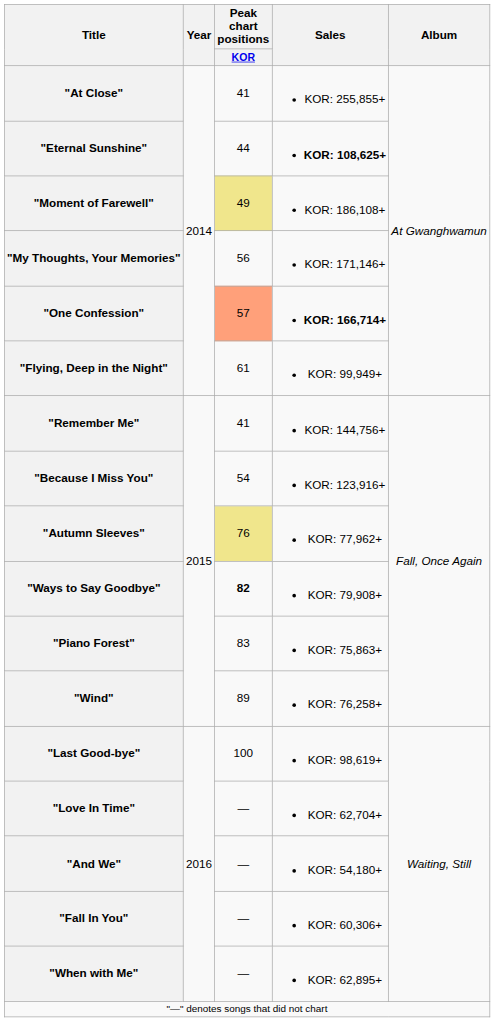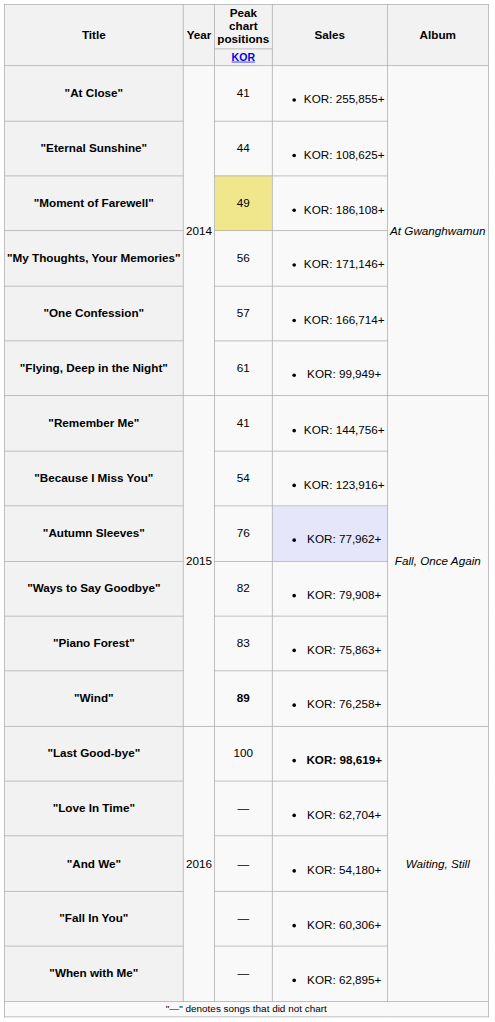(330, 155) bold -> (330, 155) normal
(243, 313) lightsalmon background -> (243, 313) no background
(330, 320) bold -> (330, 320) normal
(243, 533) khaki background -> (243, 533) no background
(330, 540) no background -> (330, 540) lavender background
(243, 588) bold -> (243, 588) normal
(243, 698) normal -> (243, 698) bold
(330, 760) normal -> (330, 760) bold
